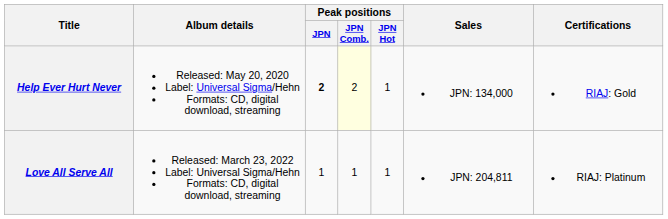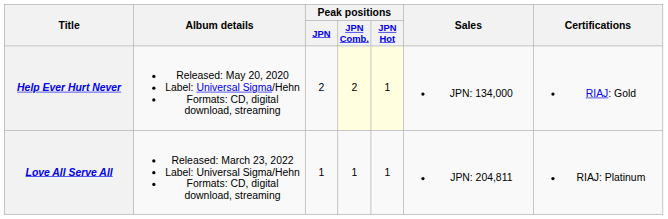(321, 88) bold -> (321, 88) normal
(387, 88) no background -> (387, 88) lightyellow background
